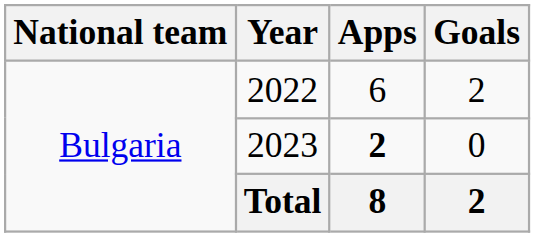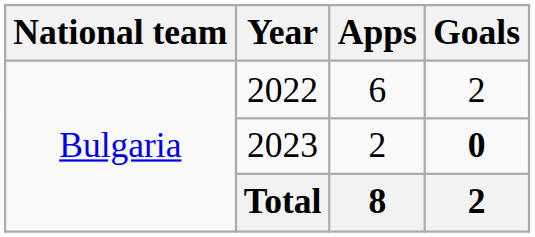(377, 145) bold -> (377, 145) normal
(477, 145) normal -> (477, 145) bold
